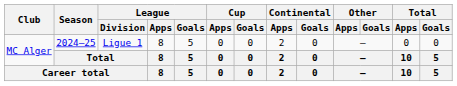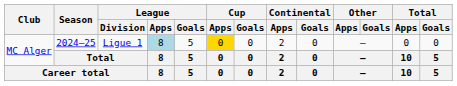(161, 42) no background -> (161, 42) lightblue background
(220, 42) no background -> (220, 42) gold background
